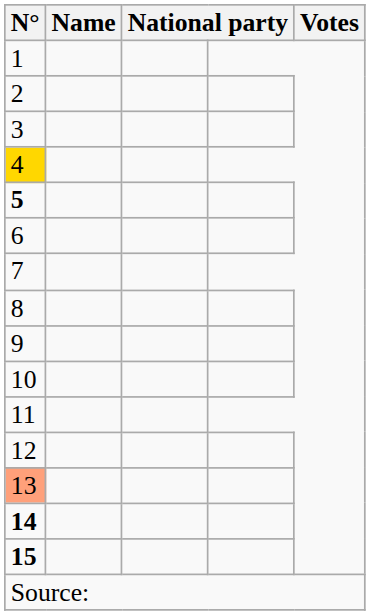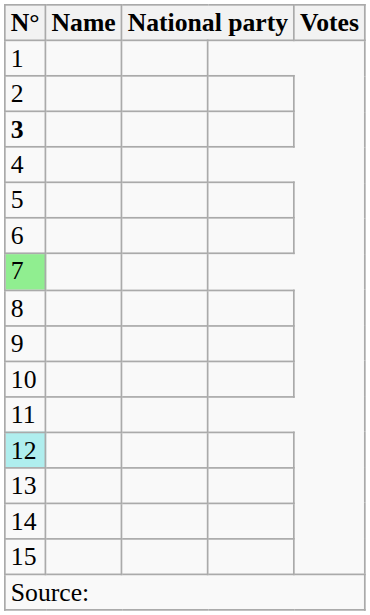(17, 129) normal -> (17, 129) bold
(17, 164) gold background -> (17, 164) no background
(17, 200) bold -> (17, 200) normal
(17, 271) no background -> (17, 271) lightgreen background
(24, 449) no background -> (24, 449) paleturquoise background
(24, 485) lightsalmon background -> (24, 485) no background
(24, 520) bold -> (24, 520) normal
(24, 556) bold -> (24, 556) normal
